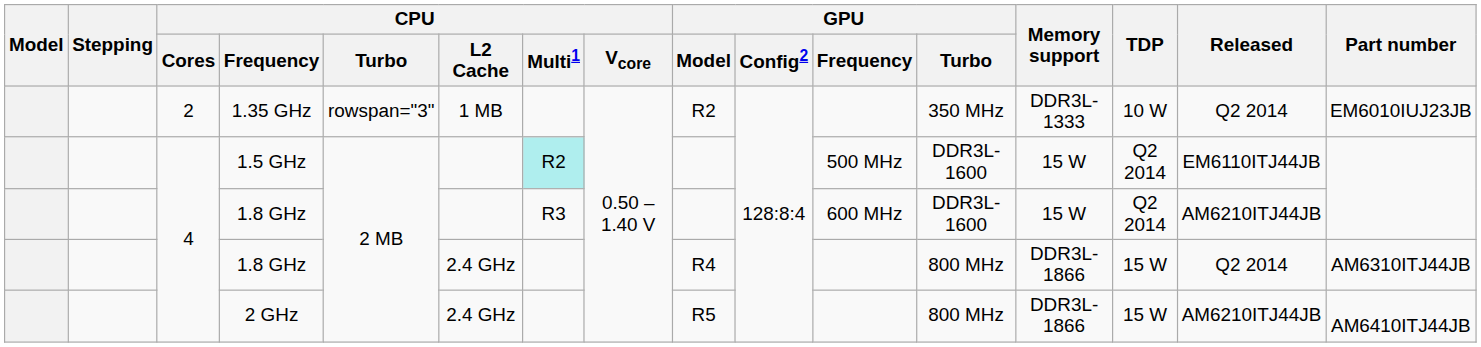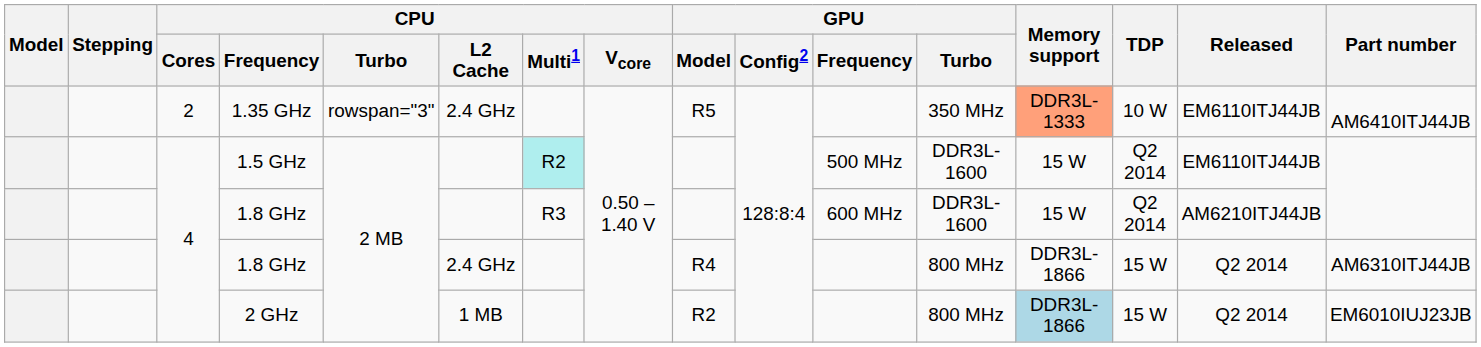(481, 111) 1 MB -> (481, 111) 2.4 GHz
(704, 111) R2 -> (704, 111) R5
(1064, 111) no background -> (1064, 111) lightsalmon background
(1251, 111) Q2 2014 -> (1251, 111) EM6110ITJ44JB
(1401, 111) EM6010IUJ23JB -> (1401, 121) AM6410ITJ44JB
(481, 315) 2.4 GHz -> (481, 315) 1 MB
(704, 315) R5 -> (704, 315) R2
(1064, 315) no background -> (1064, 315) lightblue background
(1251, 315) AM6210ITJ44JB -> (1251, 315) Q2 2014
(1401, 326) AM6410ITJ44JB -> (1401, 315) EM6010IUJ23JB
